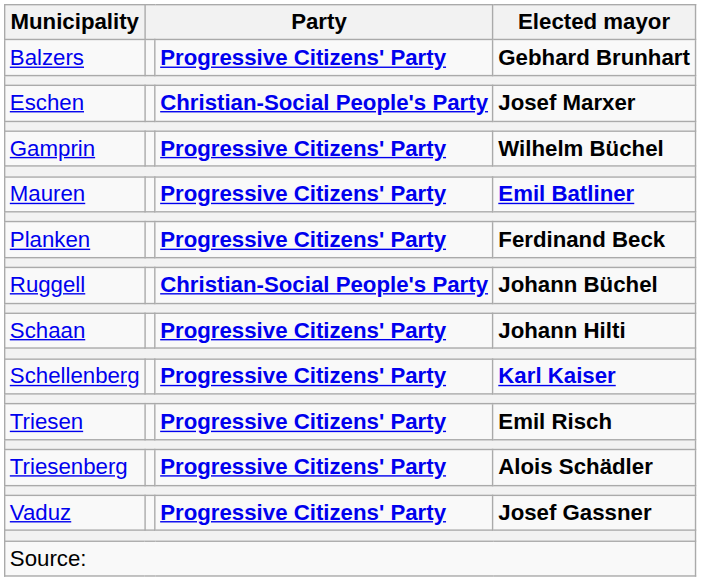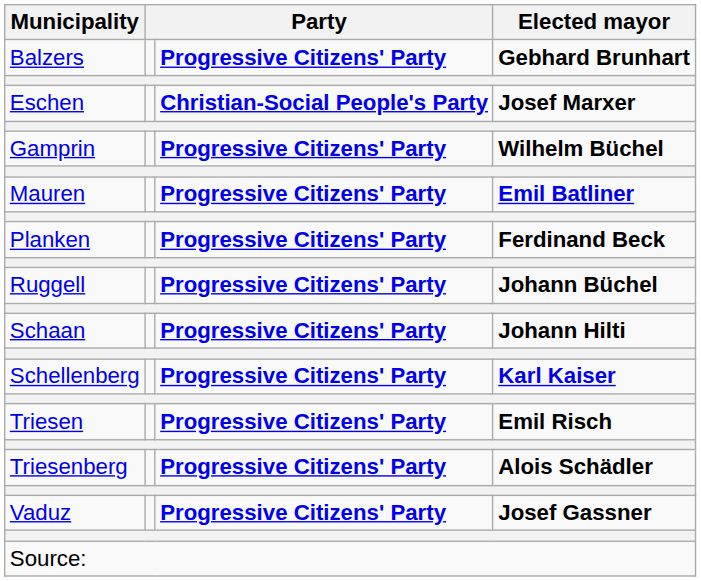(324, 285) Christian-Social People's Party -> (303, 285) Progressive Citizens' Party
